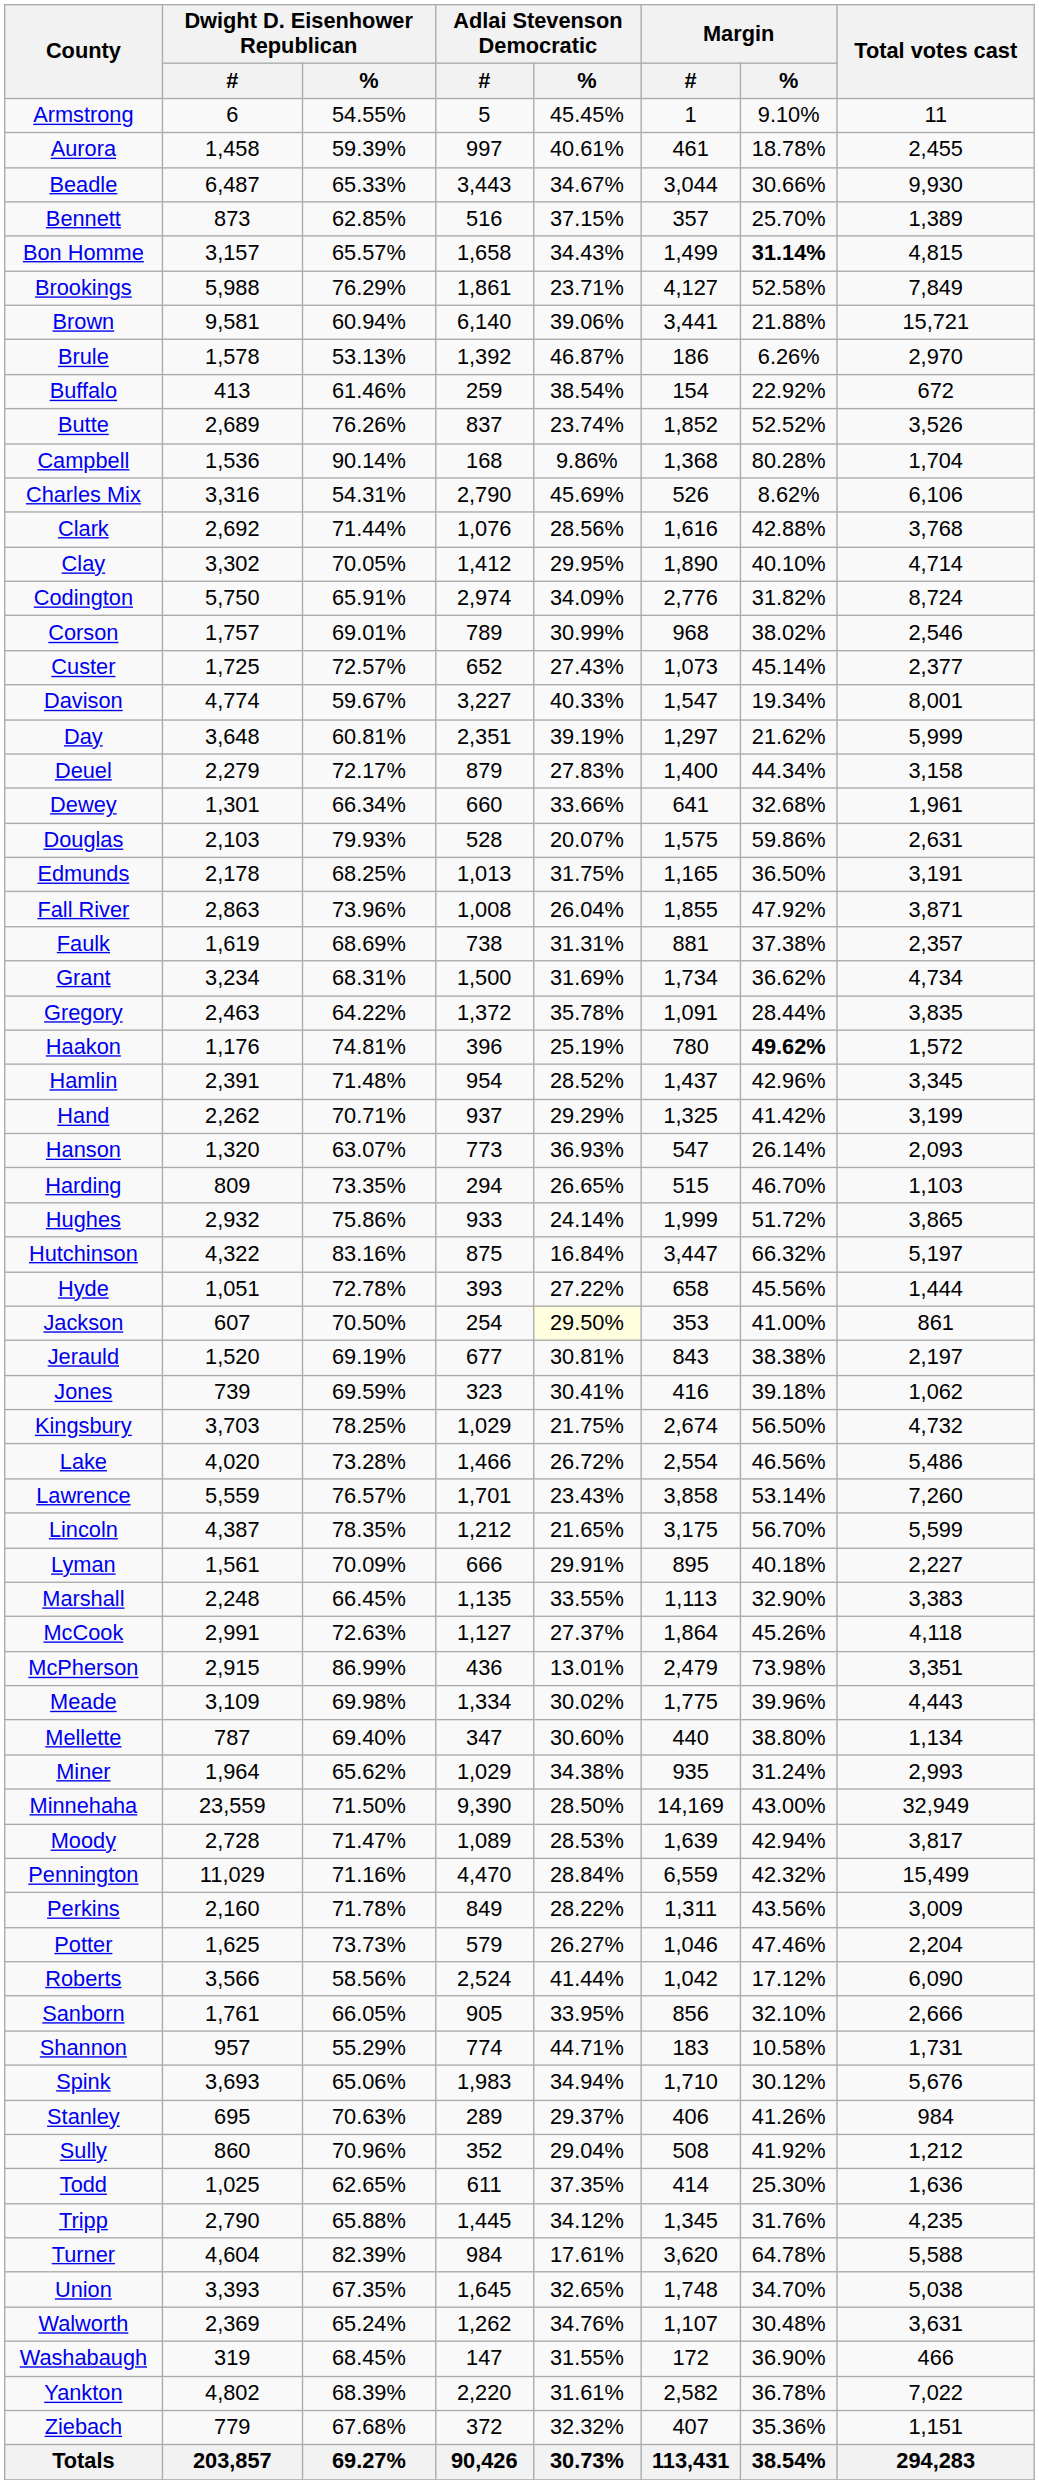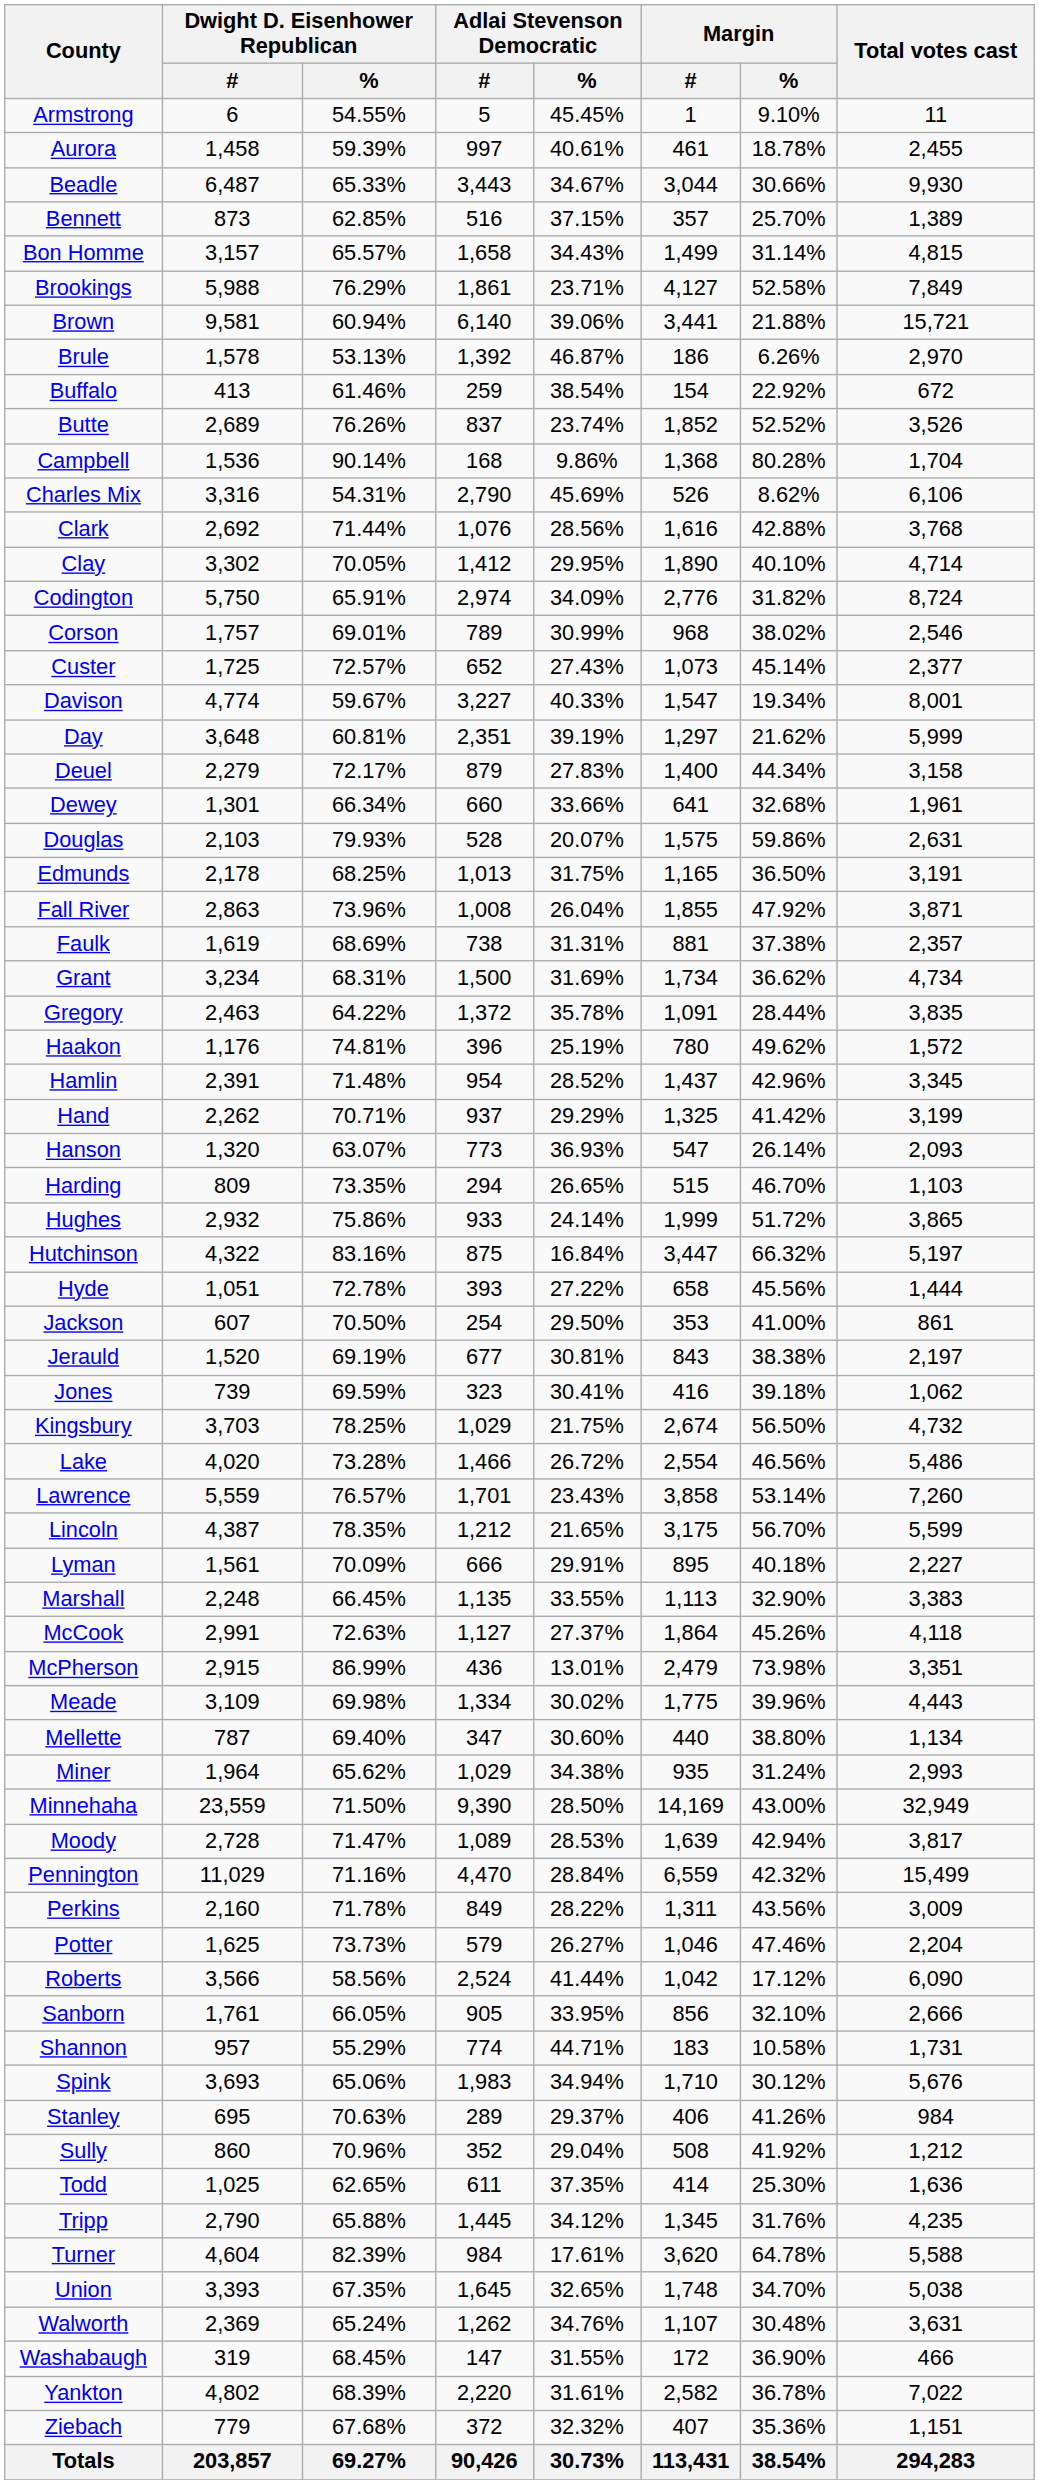(789, 253) bold -> (789, 253) normal
(789, 1047) bold -> (789, 1047) normal
(587, 1323) lightyellow background -> (587, 1323) no background
